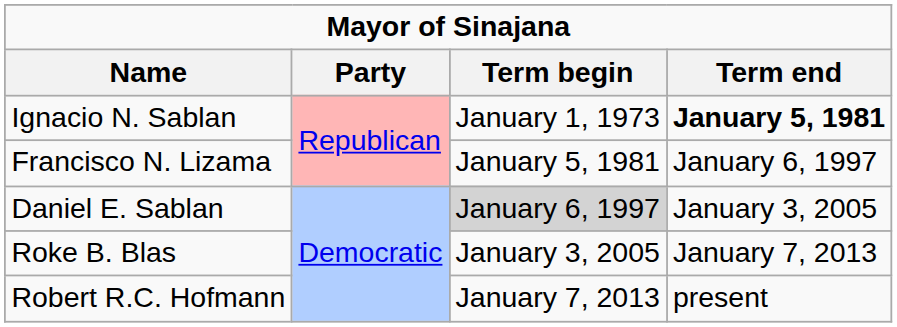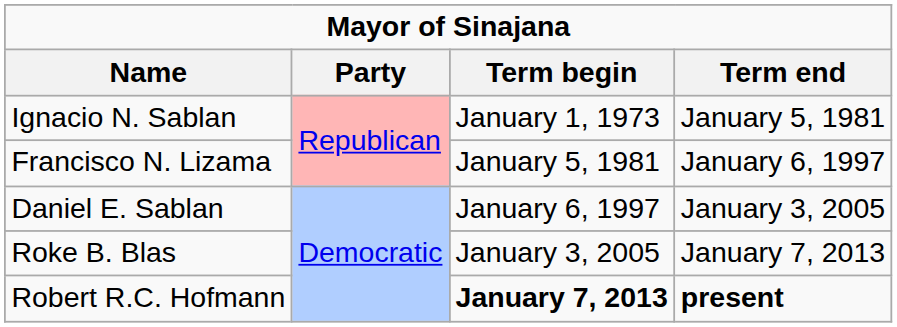(779, 117) bold -> (783, 117) normal
(558, 207) lightgrey background -> (558, 207) no background
(558, 298) normal -> (562, 298) bold
(720, 298) normal -> (732, 298) bold
